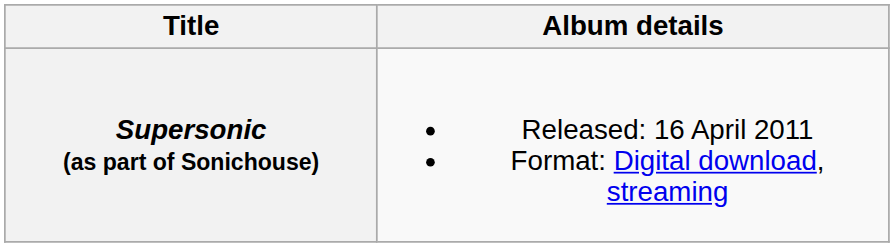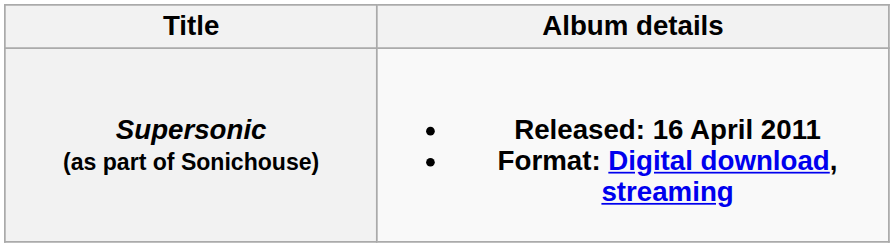(633, 161) normal -> (633, 161) bold
